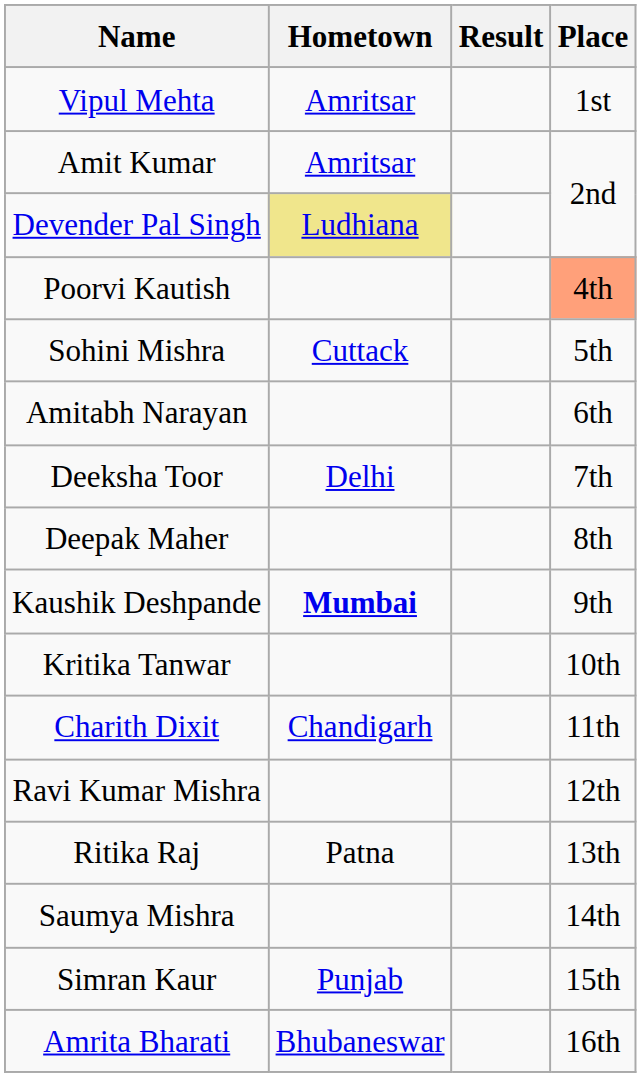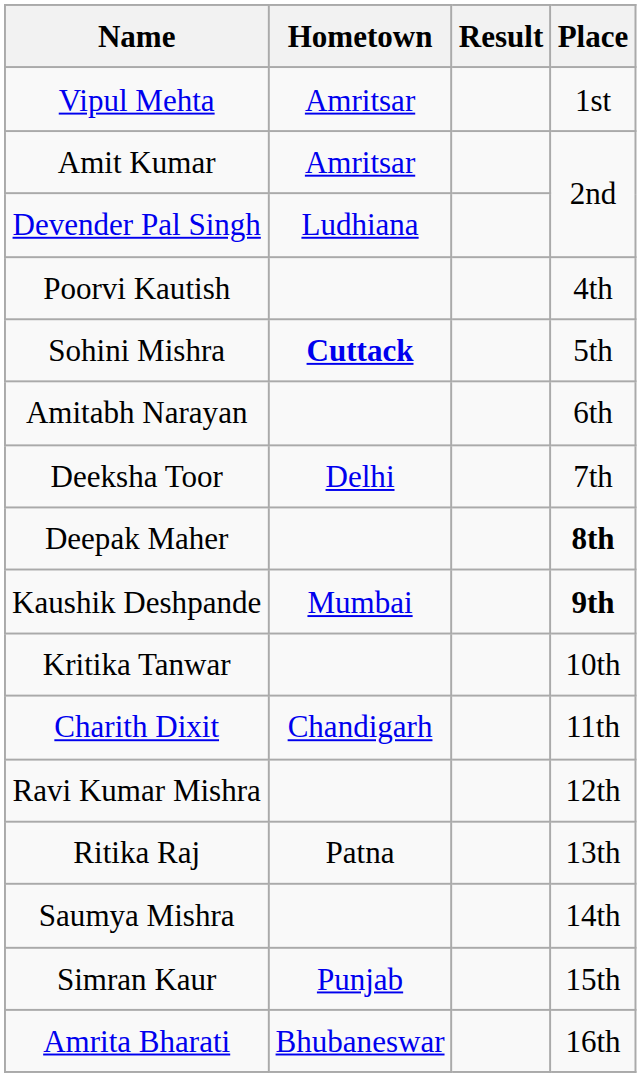(360, 225) khaki background -> (360, 225) no background
(593, 288) lightsalmon background -> (593, 288) no background
(360, 350) normal -> (360, 350) bold
(593, 539) normal -> (593, 539) bold
(360, 602) bold -> (360, 602) normal
(593, 602) normal -> (593, 602) bold
